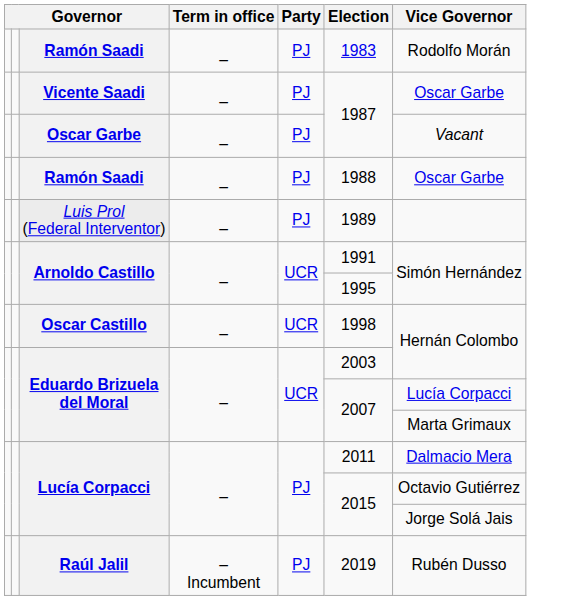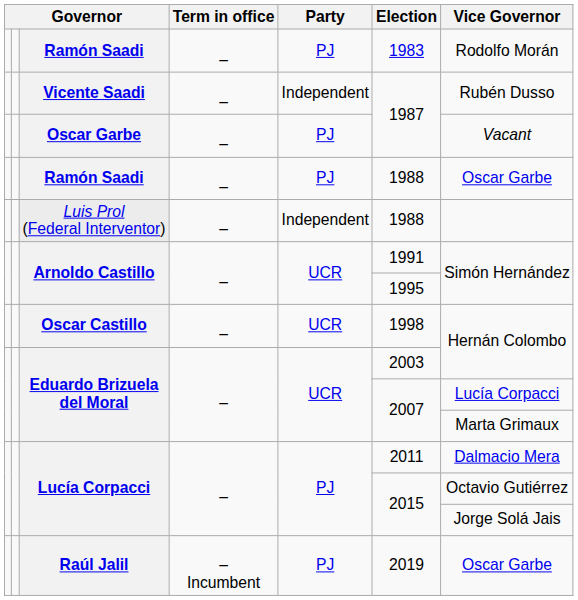(301, 93) PJ -> (325, 93) Independent
(459, 93) Oscar Garbe -> (507, 93) Rubén Dusso
(301, 220) PJ -> (325, 220) Independent
(359, 220) 1989 -> (407, 220) 1988
(459, 565) Rubén Dusso -> (507, 565) Oscar Garbe
